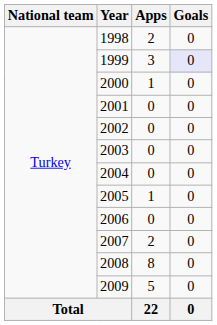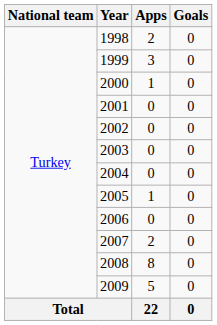(191, 60) lavender background -> (191, 60) no background
